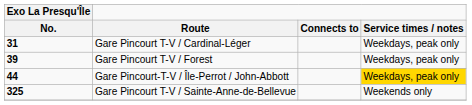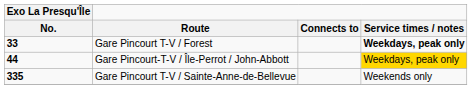- row: (173, 44)
(12, 60) 39 -> (12, 44) 33
(411, 60) normal -> (414, 44) bold
(15, 92) 325 -> (15, 76) 335
